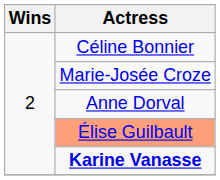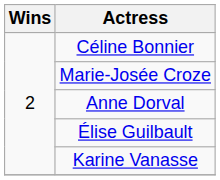(135, 132) lightsalmon background -> (135, 132) no background
(135, 160) bold -> (135, 160) normal
